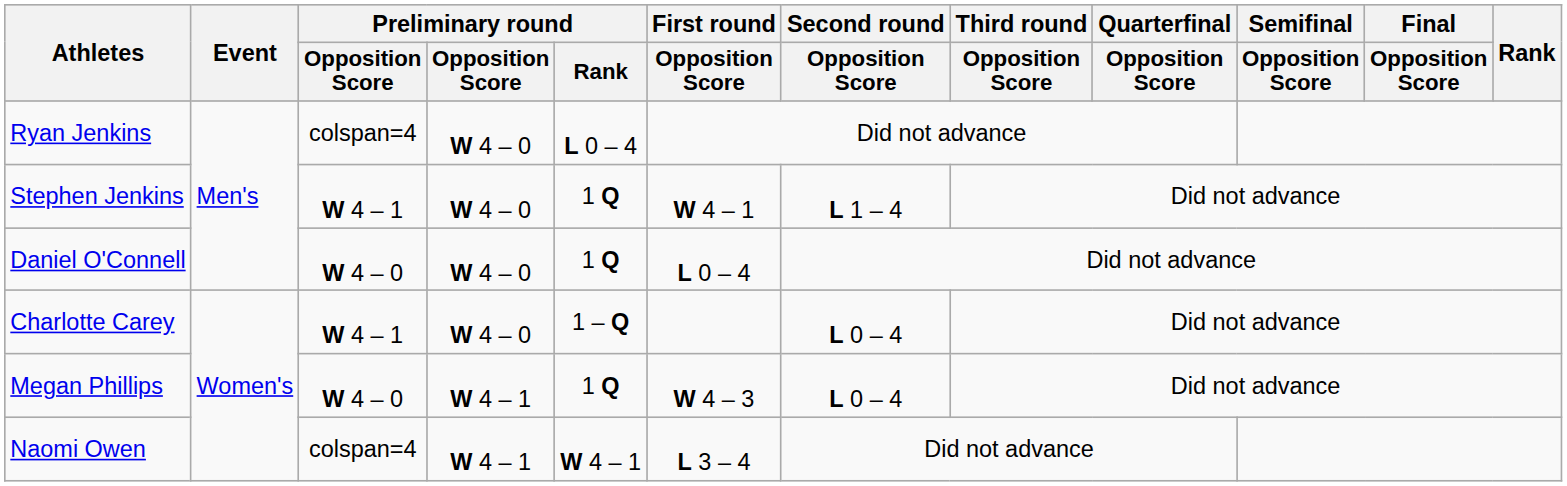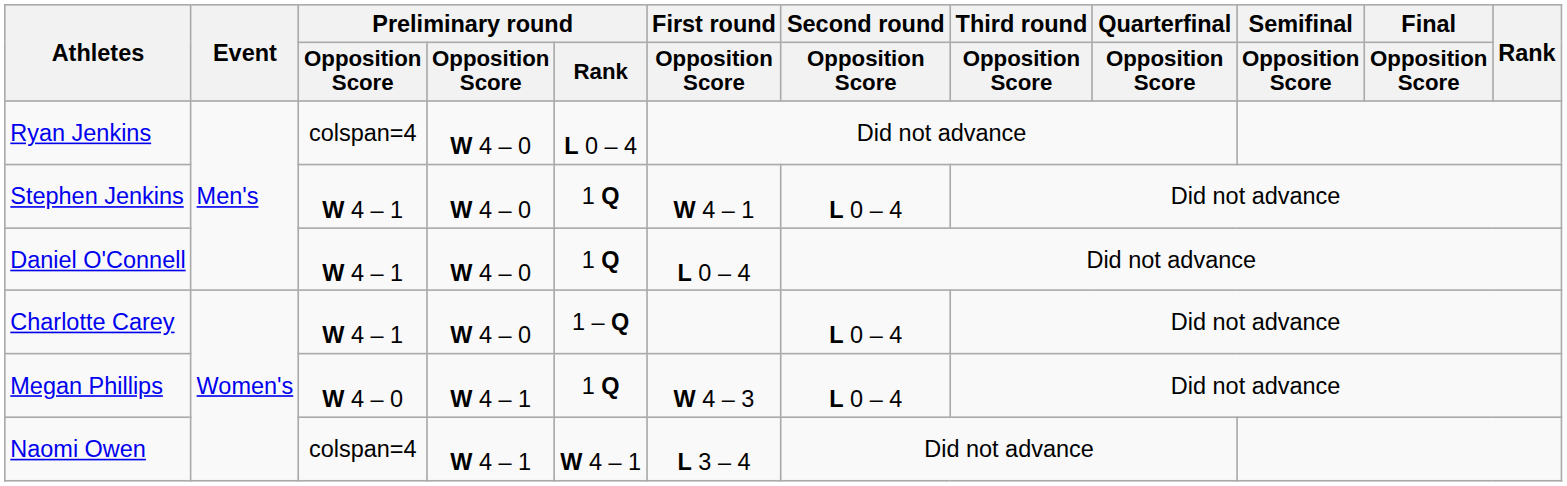(866, 210) L 1 – 4 -> (866, 210) L 0 – 4
(363, 273) W 4 – 0 -> (363, 273) W 4 – 1
